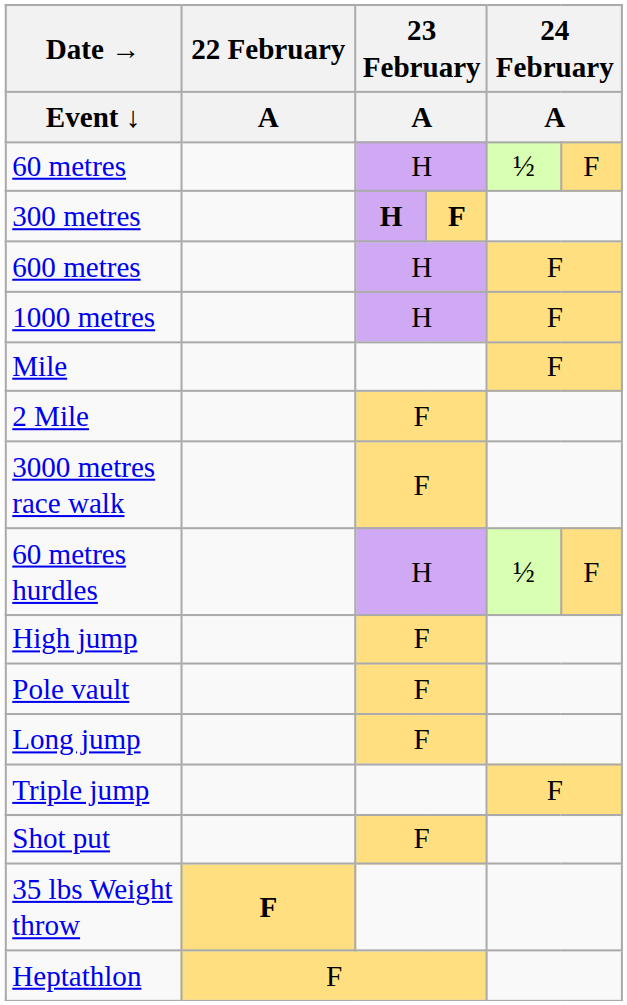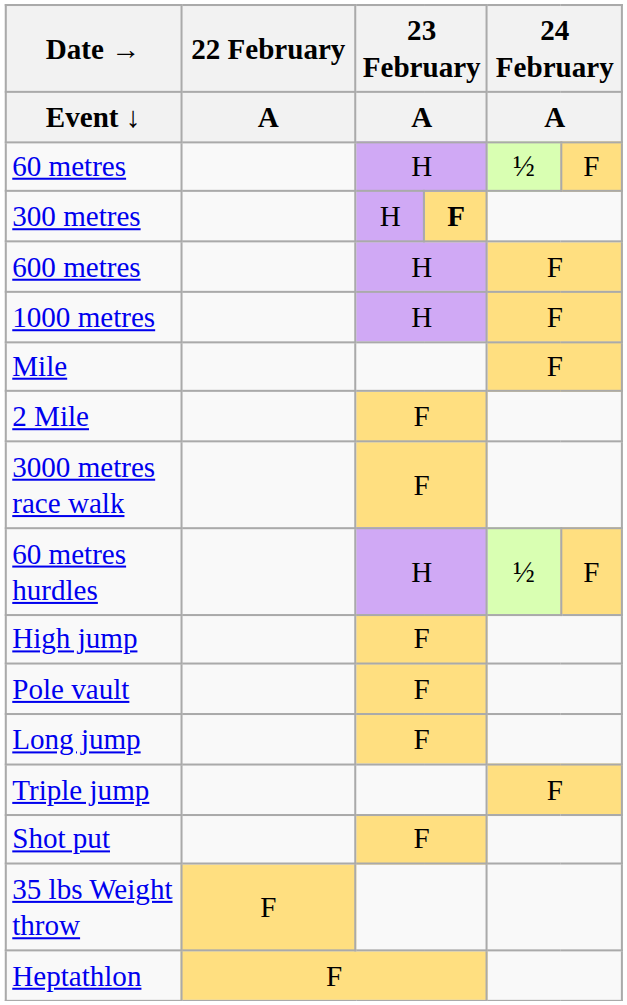(391, 216) bold -> (390, 216) normal
(268, 907) bold -> (268, 907) normal
